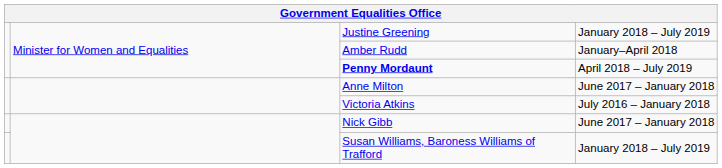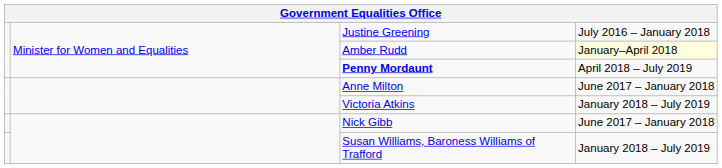(644, 31) January 2018 – July 2019 -> (644, 31) July 2016 – January 2018
(628, 50) no background -> (628, 50) lightyellow background
(644, 104) July 2016 – January 2018 -> (644, 104) January 2018 – July 2019
